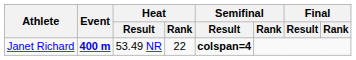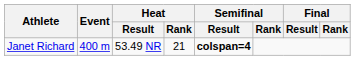(95, 47) bold -> (95, 47) normal
(180, 47) 22 -> (179, 47) 21
